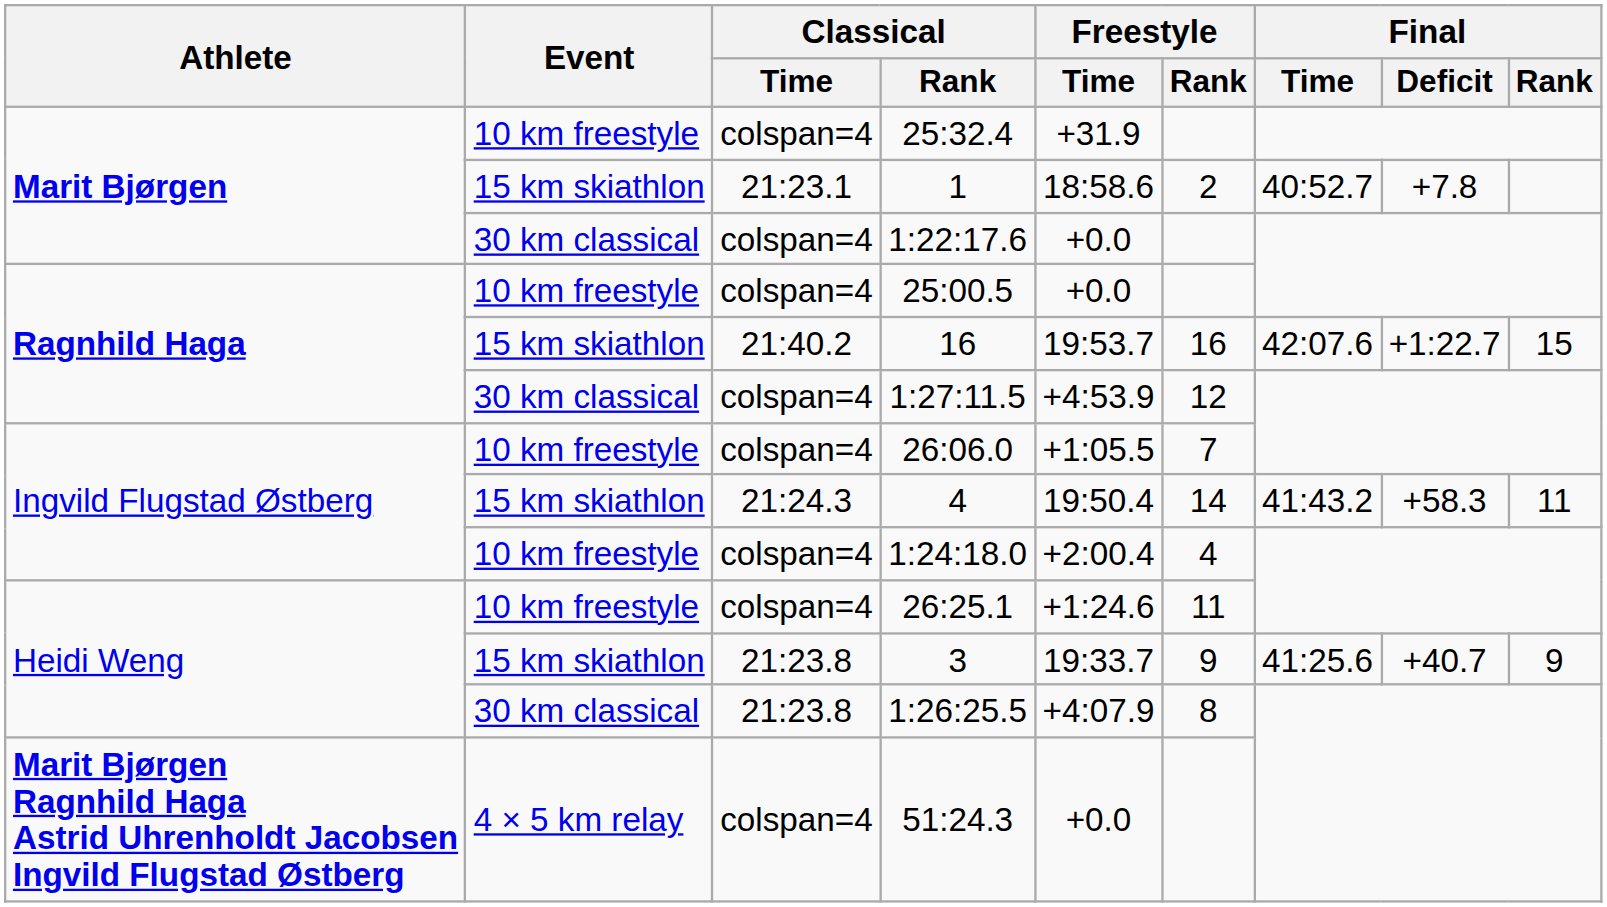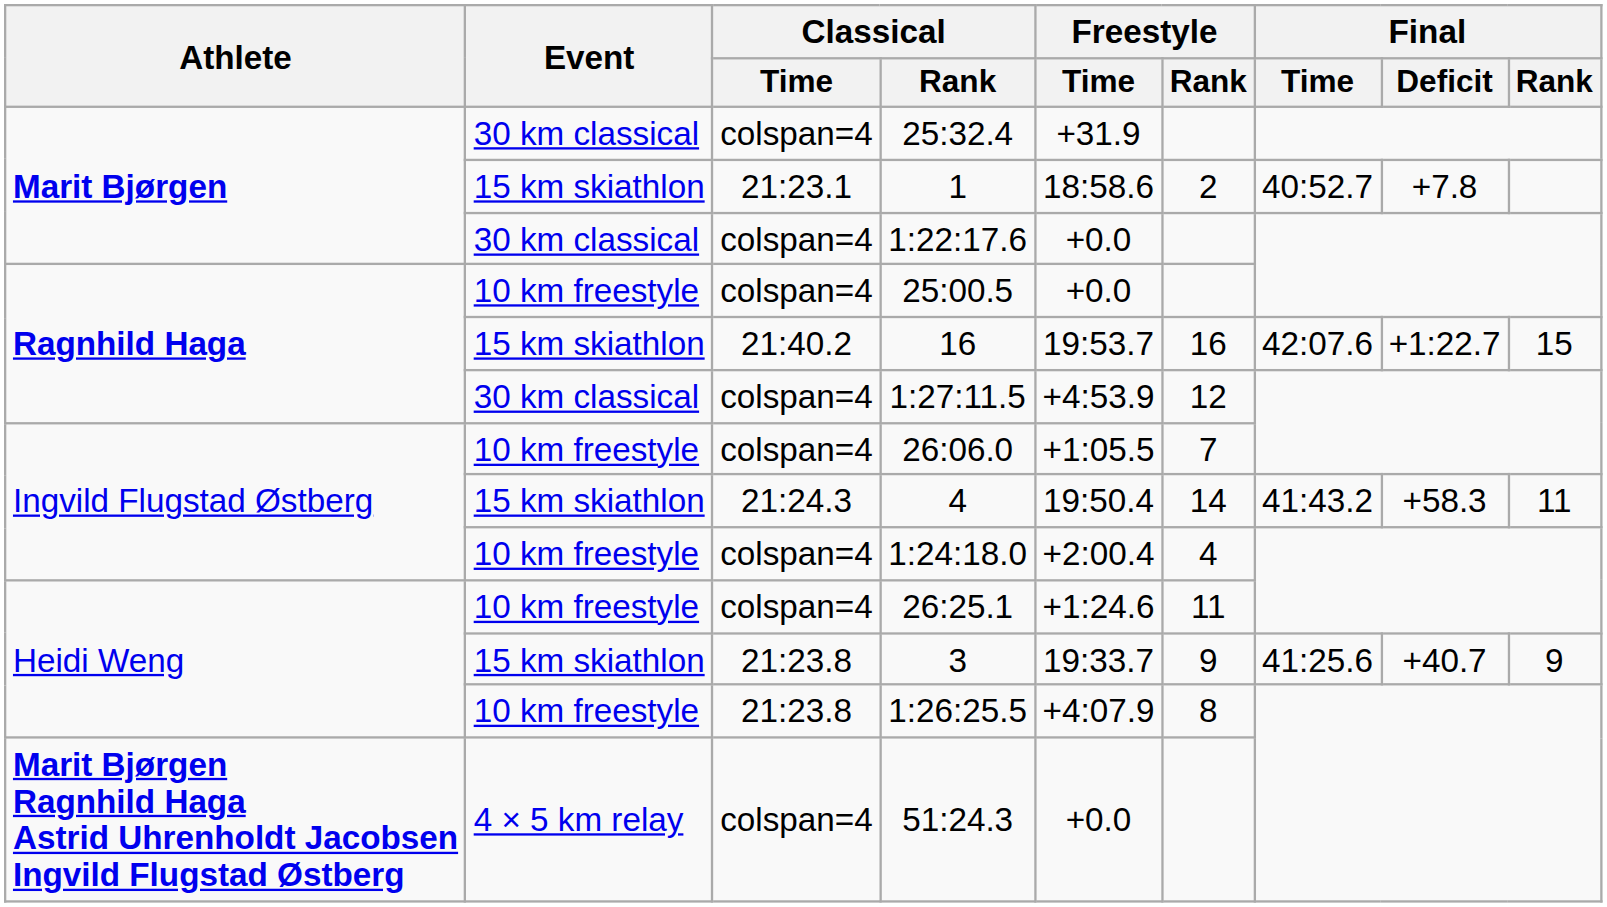(586, 134) 10 km freestyle -> (586, 134) 30 km classical
(586, 712) 30 km classical -> (586, 712) 10 km freestyle
